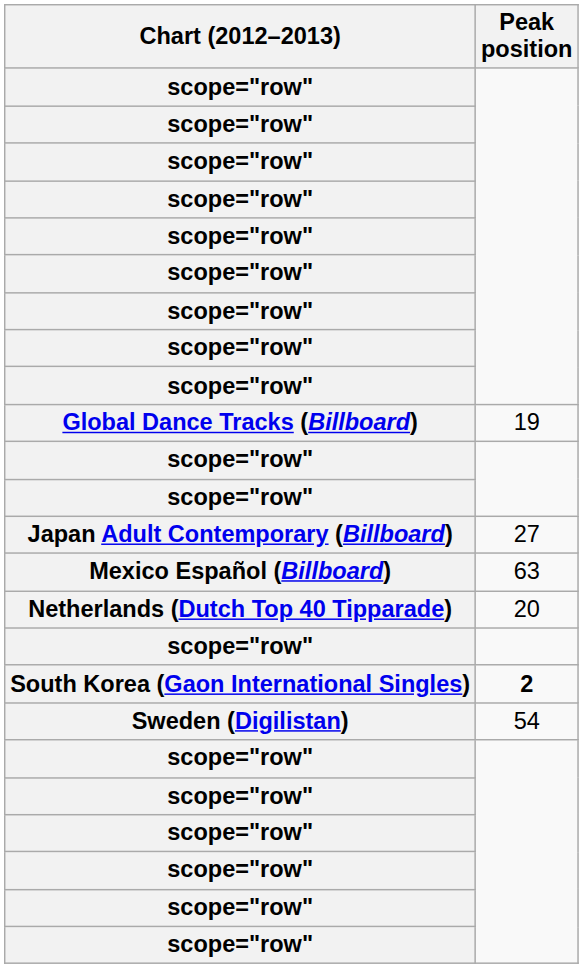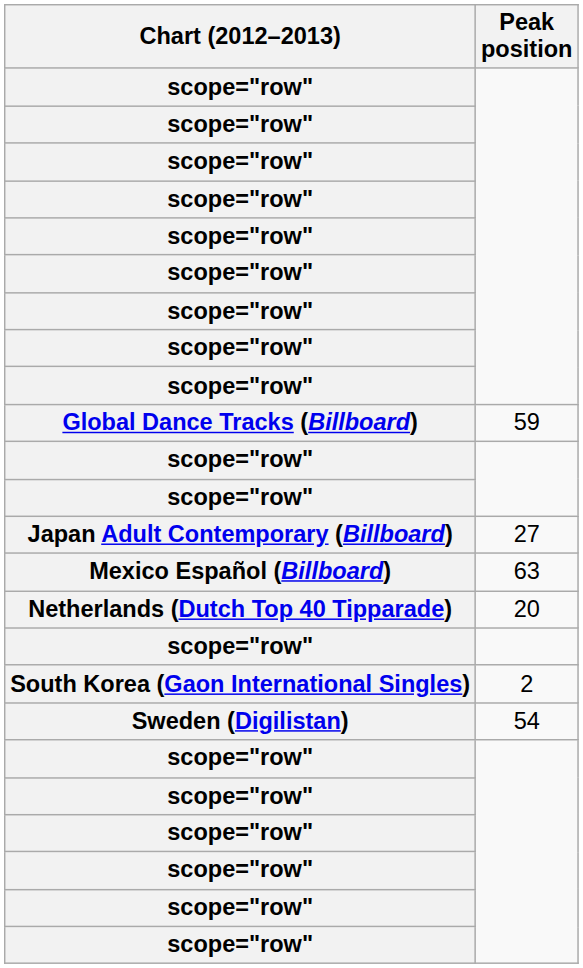(527, 422) 19 -> (527, 422) 59
(527, 683) bold -> (527, 683) normal
